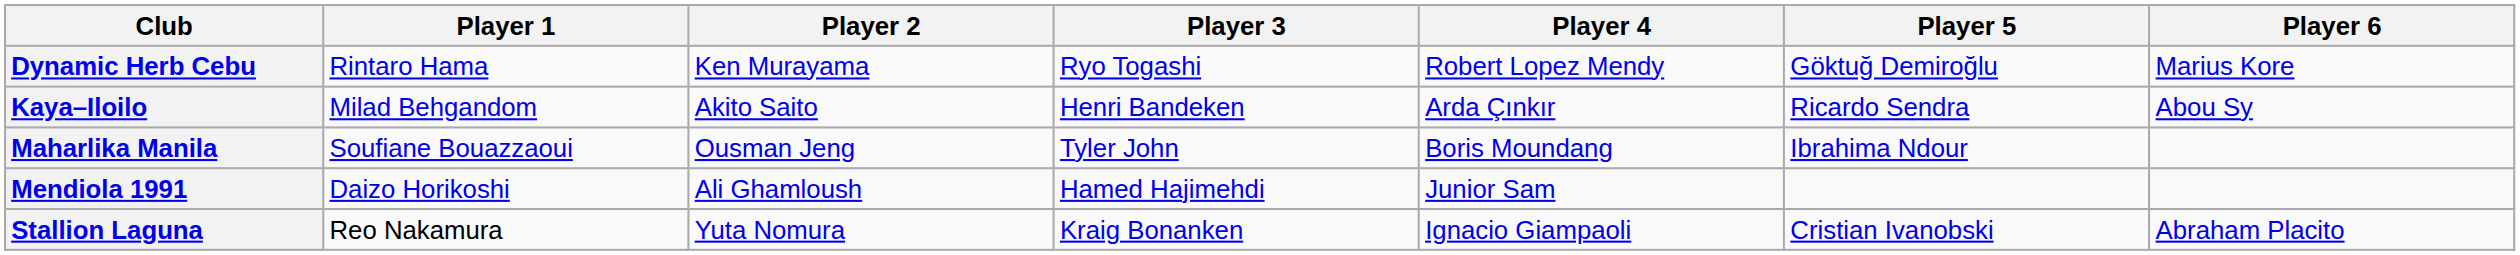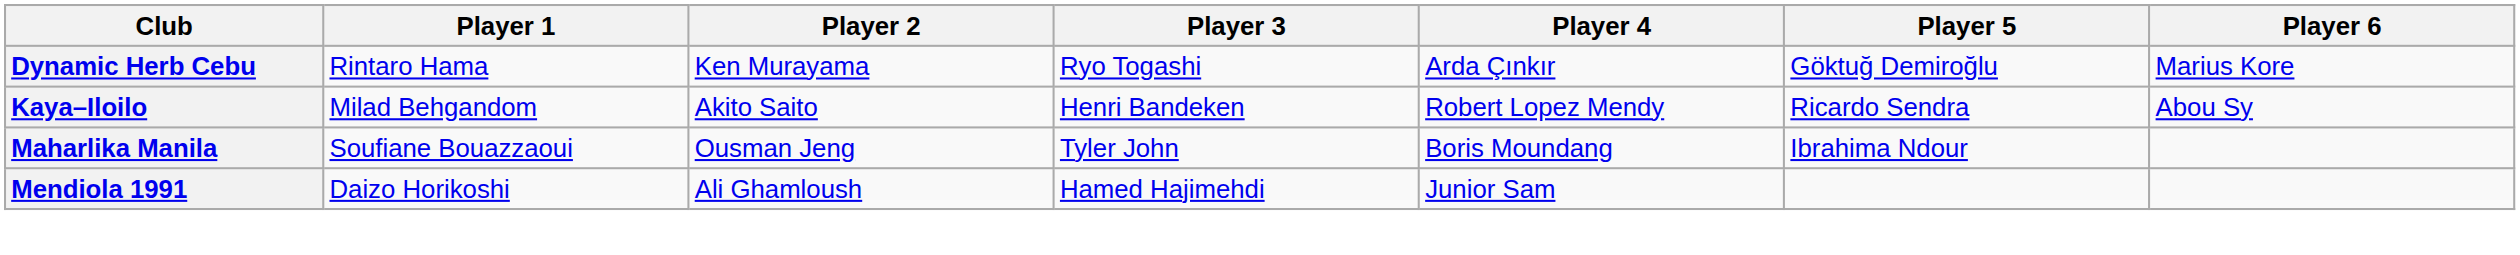(1545, 66) Robert Lopez Mendy -> (1490, 66) Arda Çınkır
(1490, 107) Arda Çınkır -> (1545, 107) Robert Lopez Mendy
- row: (107, 229)
